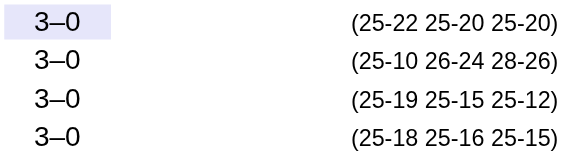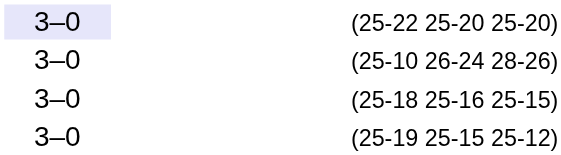(455, 100) (25-19 25-15 25-12) -> (455, 100) (25-18 25-16 25-15)
(455, 138) (25-18 25-16 25-15) -> (455, 138) (25-19 25-15 25-12)
